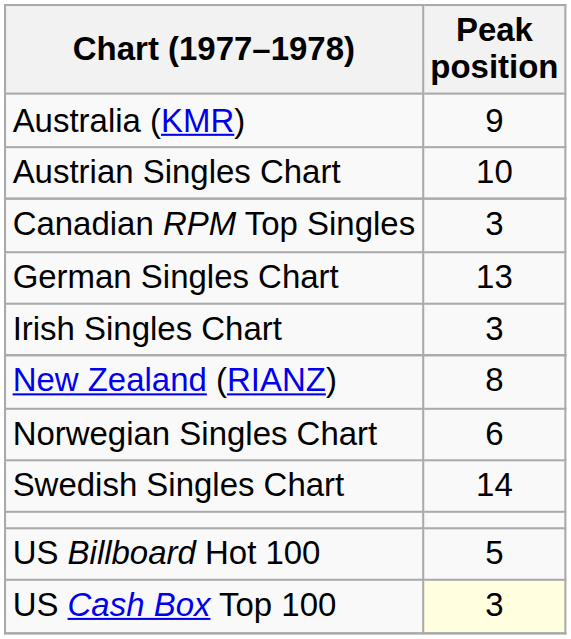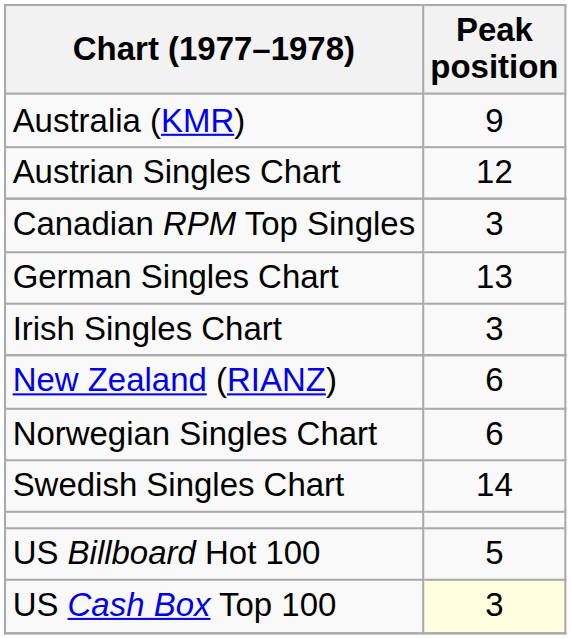(494, 172) 10 -> (494, 172) 12
(494, 381) 8 -> (494, 381) 6
